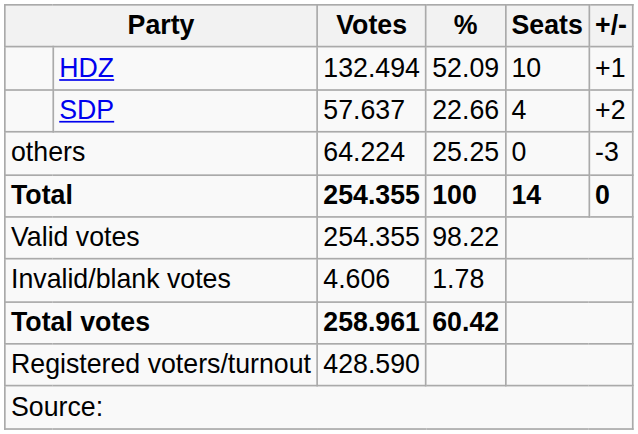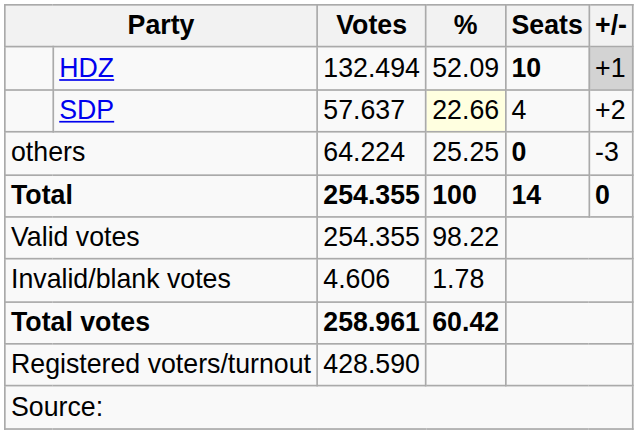(526, 68) normal -> (526, 68) bold
(610, 68) no background -> (610, 68) lightgrey background
(466, 110) no background -> (466, 110) lightyellow background
(519, 152) normal -> (519, 152) bold
